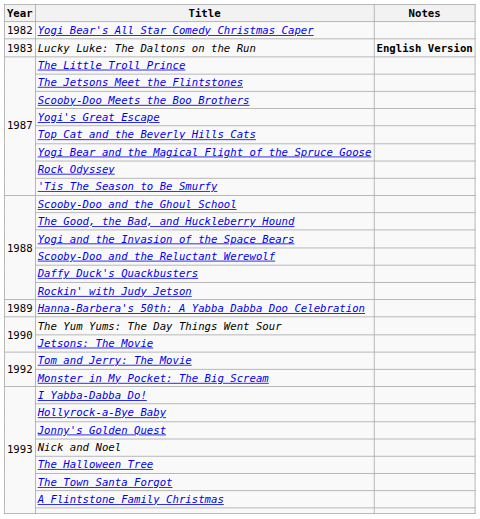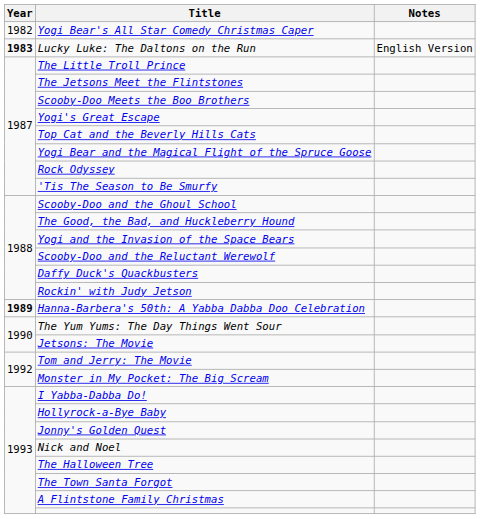(20, 48) normal -> (20, 48) bold
(425, 48) bold -> (425, 48) normal
(20, 308) normal -> (20, 308) bold
